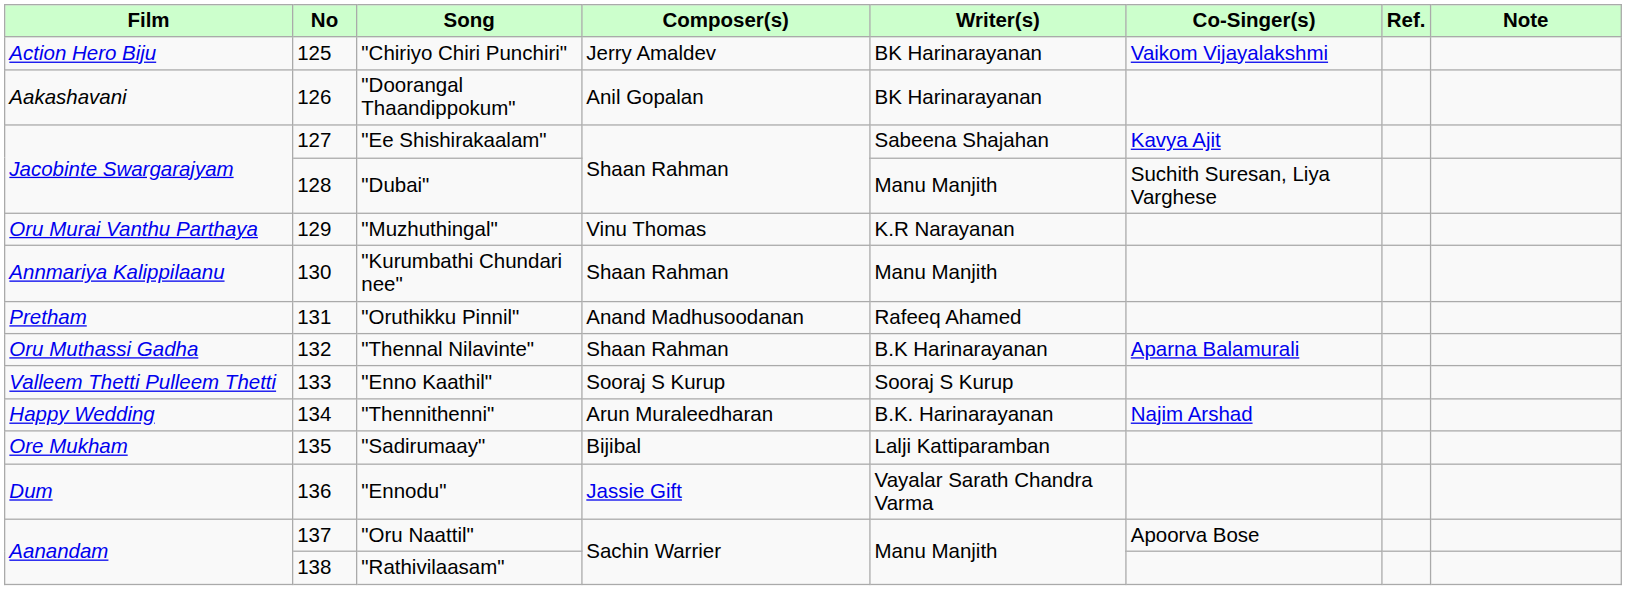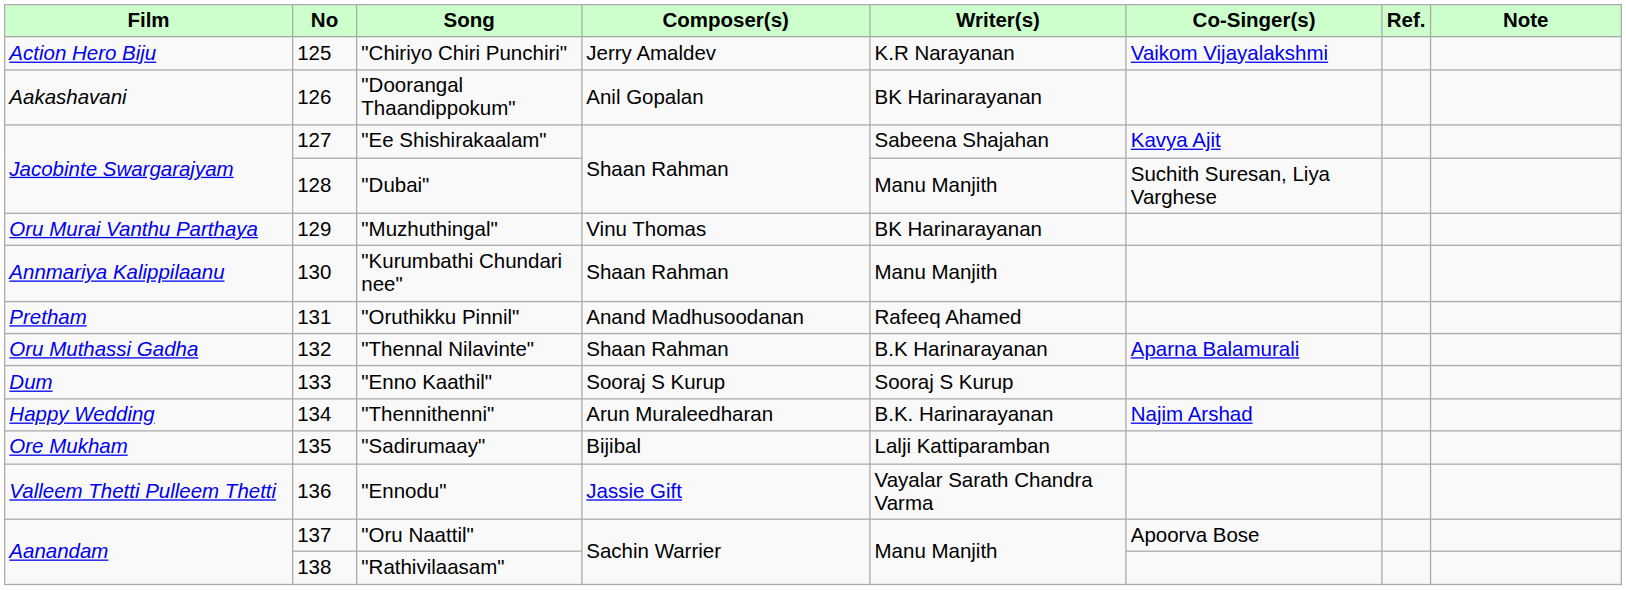(958, 53) BK Harinarayanan -> (945, 53) K.R Narayanan
(945, 229) K.R Narayanan -> (958, 229) BK Harinarayanan
(143, 382) Valleem Thetti Pulleem Thetti -> (31, 382) Dum
(31, 491) Dum -> (143, 491) Valleem Thetti Pulleem Thetti
